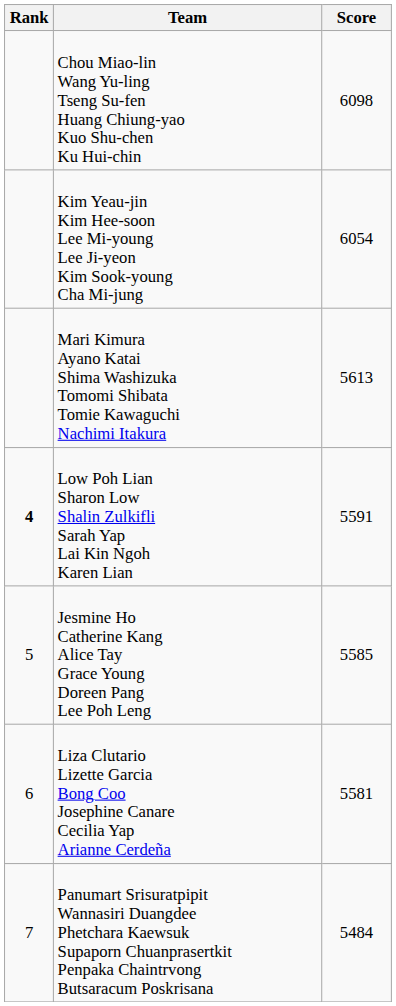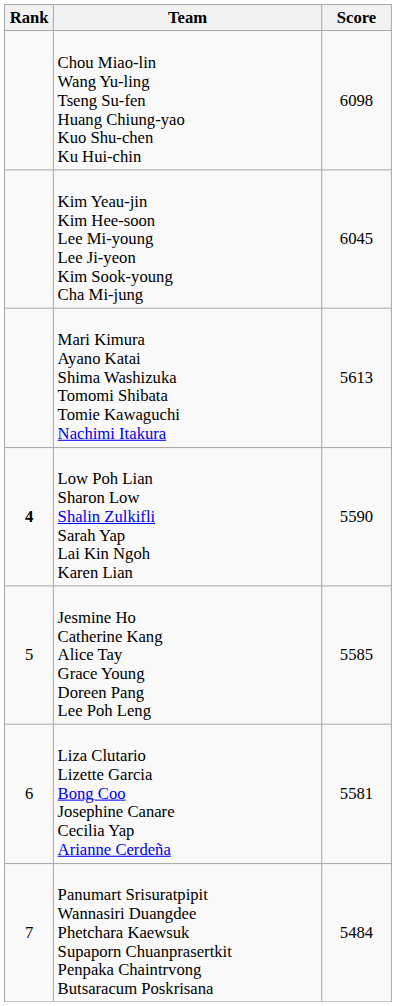(356, 238) 6054 -> (356, 238) 6045
(356, 516) 5591 -> (356, 516) 5590
